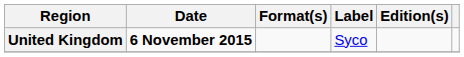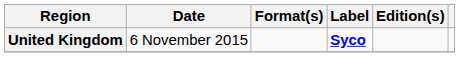(191, 39) bold -> (189, 39) normal
(351, 39) normal -> (348, 39) bold
